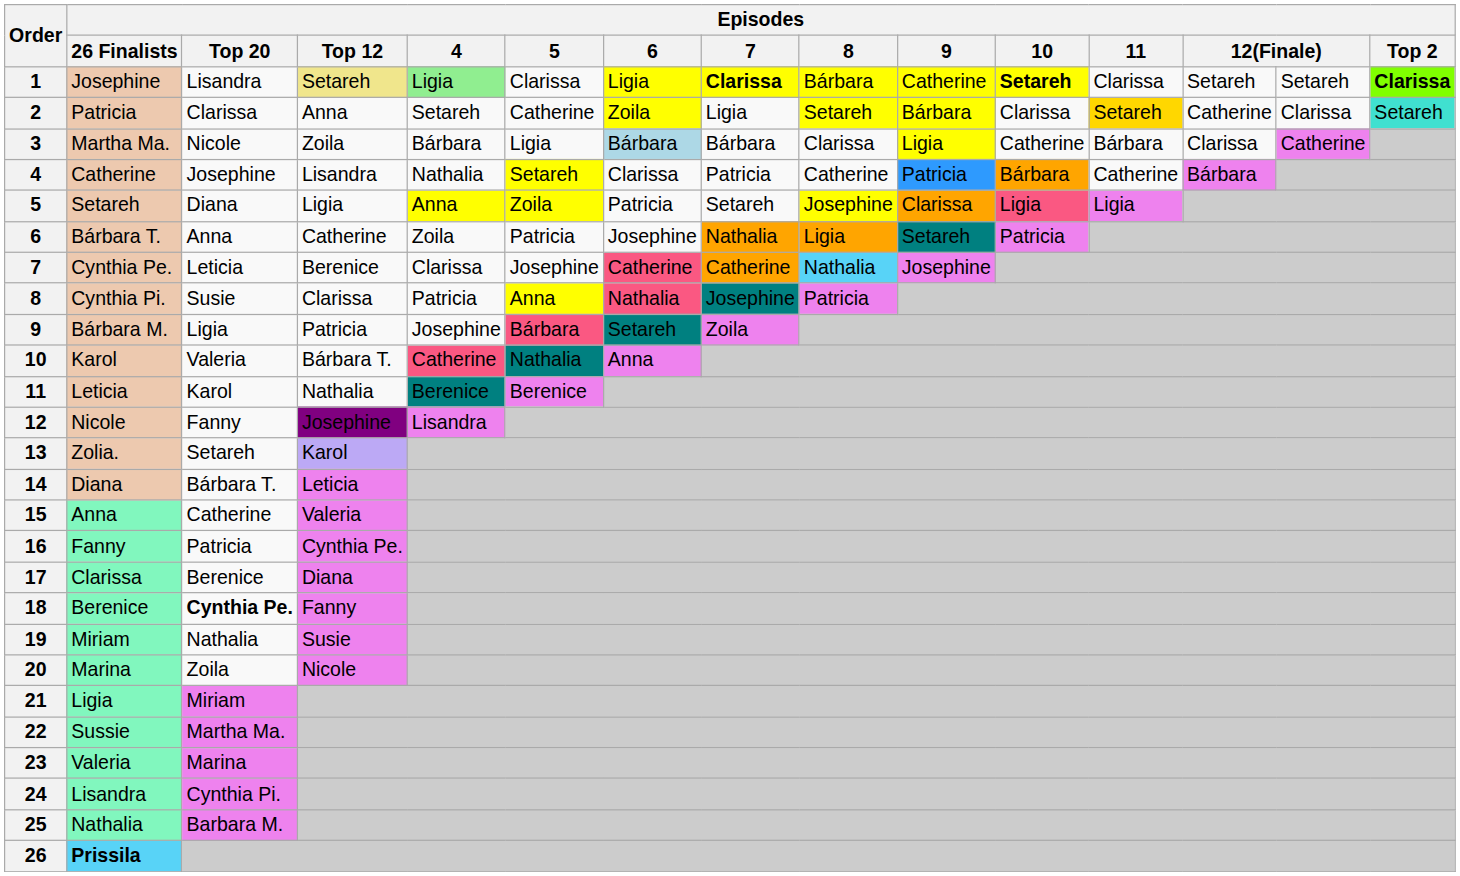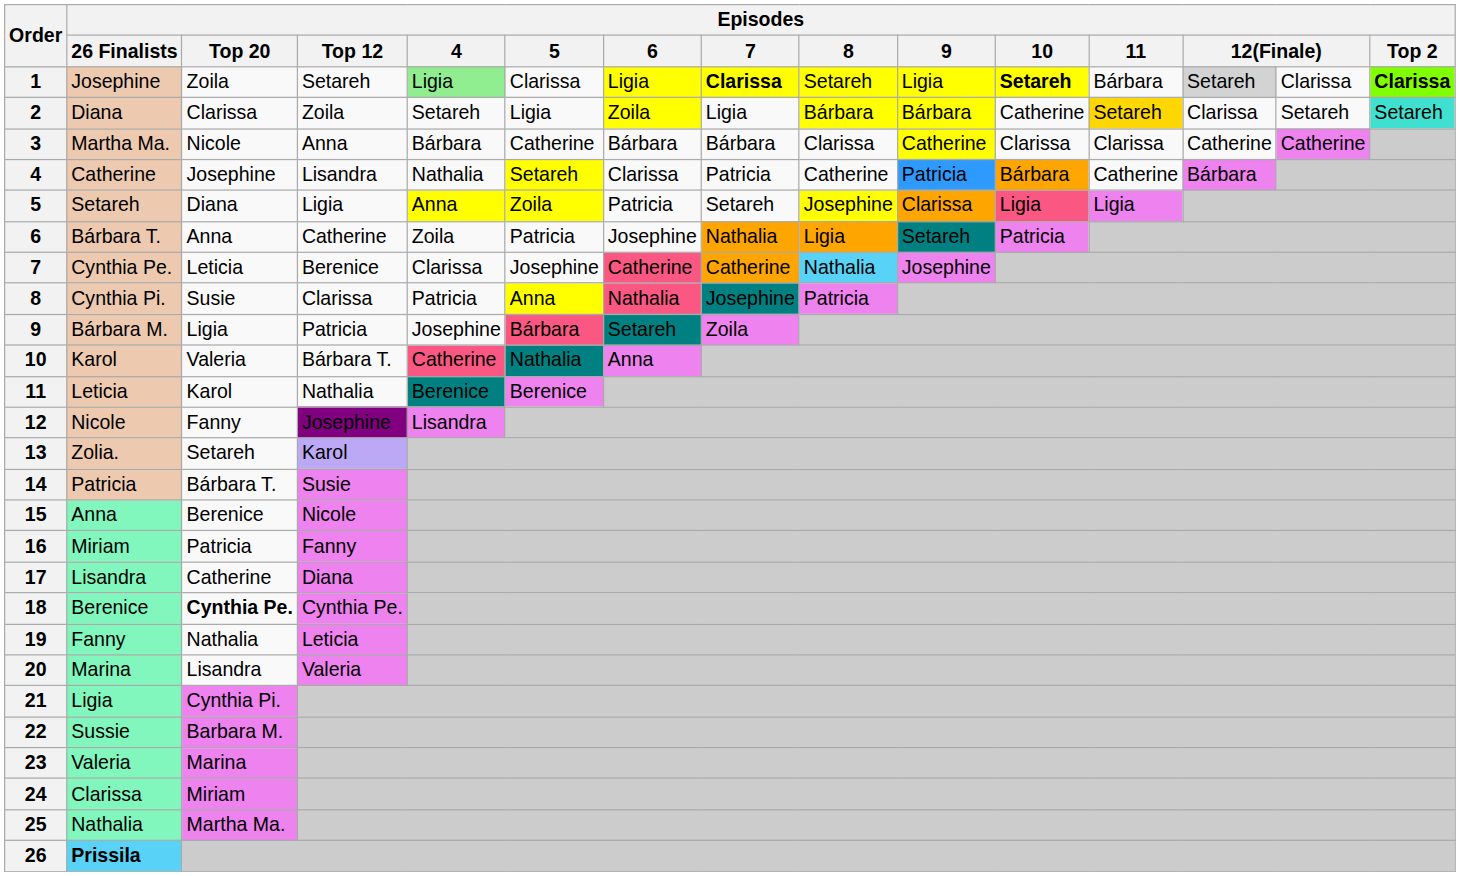(224, 81) Lisandra -> (208, 81) Zoila
(336, 81) khaki background -> (336, 81) no background
(839, 81) Bárbara -> (838, 81) Setareh
(944, 81) Catherine -> (922, 81) Ligia
(1129, 81) Clarissa -> (1128, 81) Bárbara
(1221, 81) no background -> (1221, 81) lightgrey background
(1315, 81) Setareh -> (1316, 81) Clarissa
(104, 112) Patricia -> (97, 112) Diana
(325, 112) Anna -> (323, 112) Zoila
(552, 112) Catherine -> (530, 112) Ligia
(838, 112) Setareh -> (839, 112) Bárbara
(1035, 112) Clarissa -> (1042, 112) Catherine
(1229, 112) Catherine -> (1222, 112) Clarissa
(1316, 112) Clarissa -> (1315, 112) Setareh
(323, 143) Zoila -> (325, 143) Anna
(530, 143) Ligia -> (552, 143) Catherine
(643, 143) lightblue background -> (643, 143) no background
(922, 143) Ligia -> (944, 143) Catherine
(1042, 143) Catherine -> (1035, 143) Clarissa
(1128, 143) Bárbara -> (1129, 143) Clarissa
(1222, 143) Clarissa -> (1229, 143) Catherine
(97, 484) Diana -> (104, 484) Patricia
(330, 484) Leticia -> (326, 484) Susie
(229, 515) Catherine -> (225, 515) Berenice
(332, 515) Valeria -> (329, 515) Nicole
(98, 546) Fanny -> (101, 546) Miriam
(352, 546) Cynthia Pe. -> (329, 546) Fanny
(107, 577) Clarissa -> (109, 577) Lisandra
(225, 577) Berenice -> (229, 577) Catherine
(329, 608) Fanny -> (352, 608) Cynthia Pe.
(101, 639) Miriam -> (98, 639) Fanny
(326, 639) Susie -> (330, 639) Leticia
(208, 670) Zoila -> (224, 670) Lisandra
(329, 670) Nicole -> (332, 670) Valeria
(216, 701) Miriam -> (234, 701) Cynthia Pi.
(236, 732) Martha Ma. -> (235, 732) Barbara M.
(109, 793) Lisandra -> (107, 793) Clarissa
(234, 793) Cynthia Pi. -> (216, 793) Miriam
(235, 824) Barbara M. -> (236, 824) Martha Ma.
